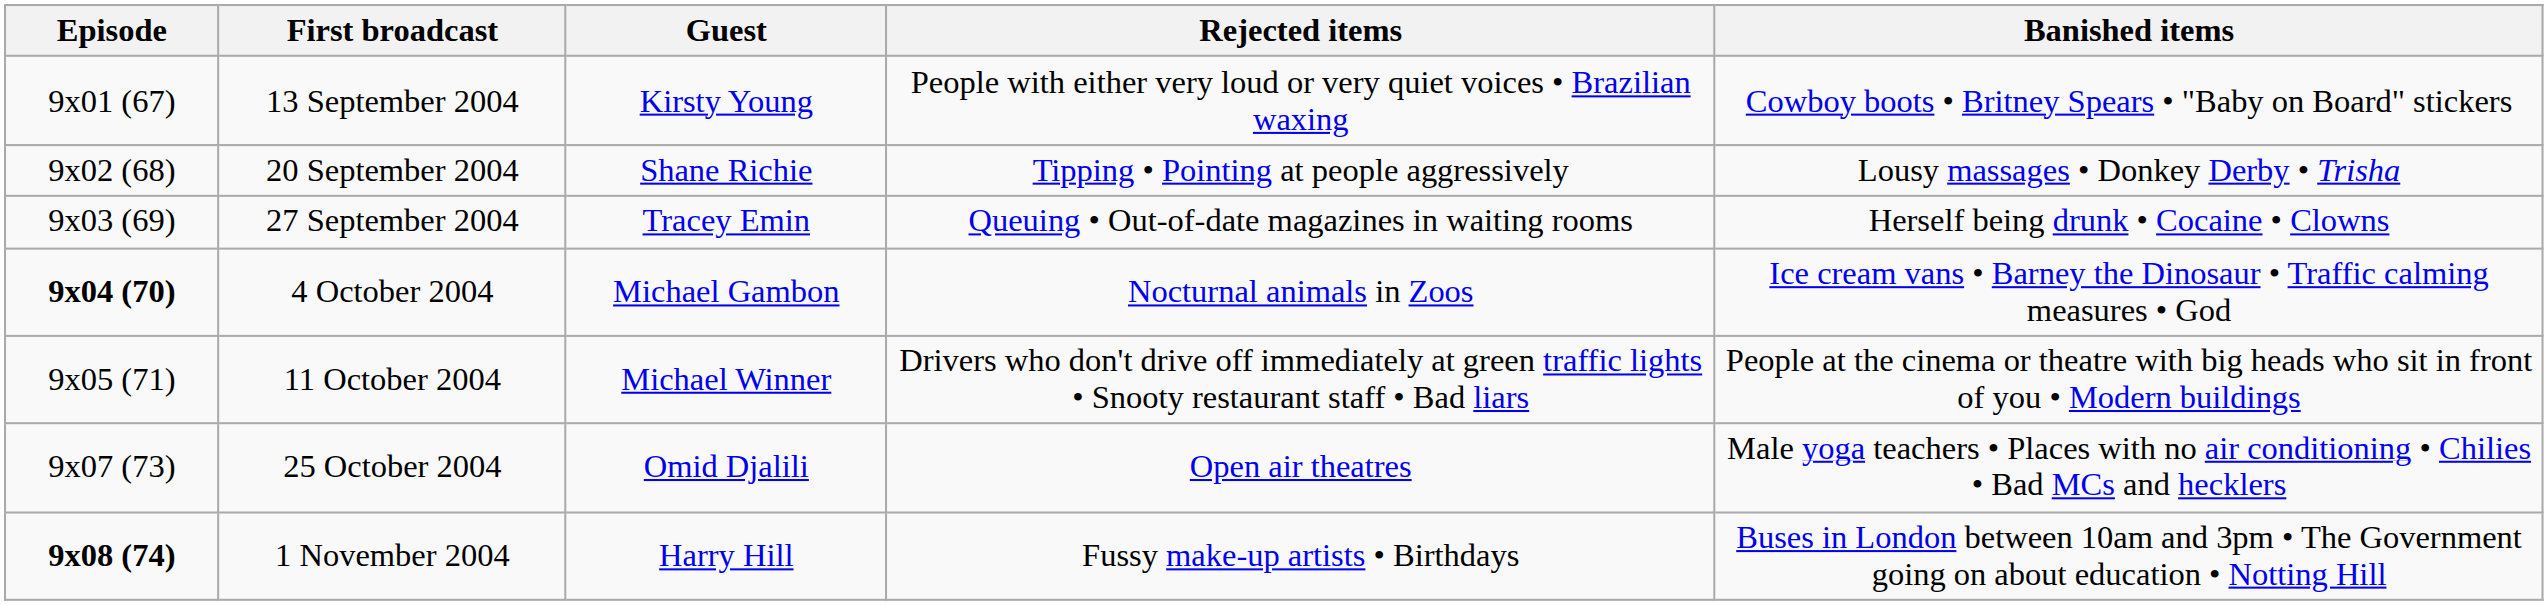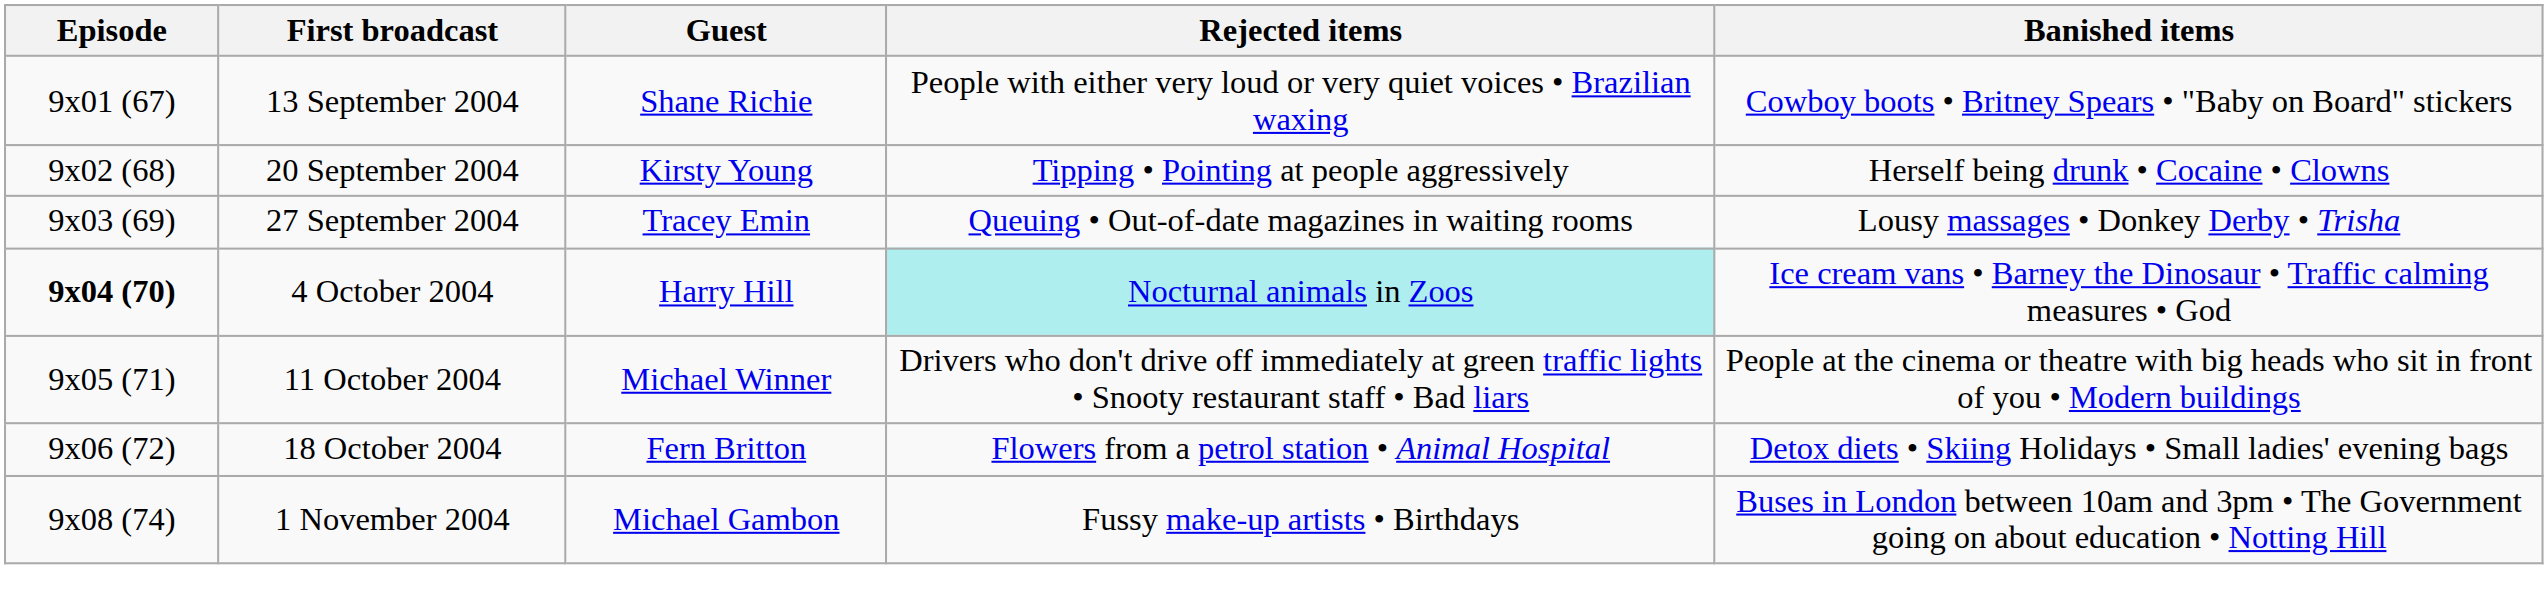(726, 100) Kirsty Young -> (726, 100) Shane Richie
(726, 169) Shane Richie -> (726, 169) Kirsty Young
(2129, 169) Lousy massages • Donkey Derby • Trisha -> (2129, 169) Herself being drunk • Cocaine • Clowns
(2129, 221) Herself being drunk • Cocaine • Clowns -> (2129, 221) Lousy massages • Donkey Derby • Trisha
(726, 291) Michael Gambon -> (726, 291) Harry Hill
(1301, 291) no background -> (1301, 291) paleturquoise background
+ row: (392, 448)
- row: (392, 467)
(112, 555) bold -> (112, 518) normal
(726, 555) Harry Hill -> (726, 518) Michael Gambon
